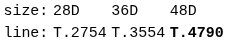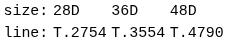(197, 33) bold -> (197, 33) normal
